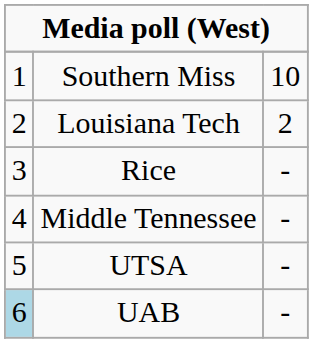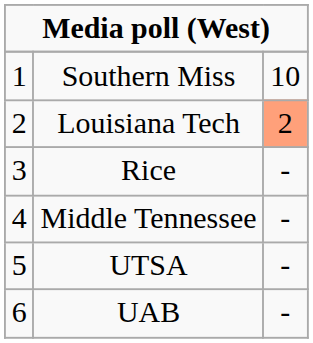(285, 123) no background -> (285, 123) lightsalmon background
(19, 312) lightblue background -> (19, 312) no background
